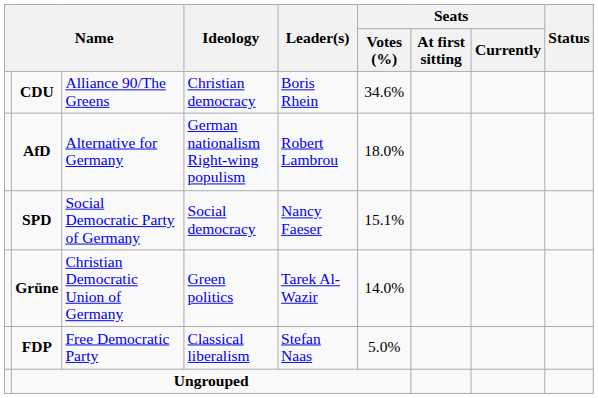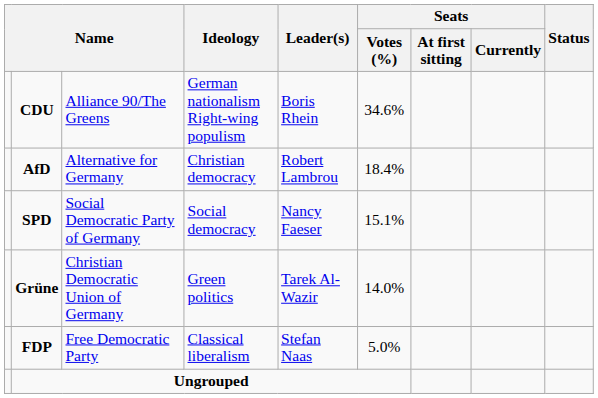(222, 92) Christian democracy -> (224, 109) German nationalism Right-wing populism
(224, 151) German nationalism Right-wing populism -> (222, 169) Christian democracy
(384, 151) 18.0% -> (384, 169) 18.4%
